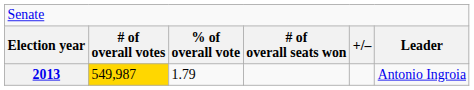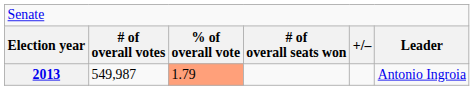(114, 74) gold background -> (114, 74) no background
(184, 74) no background -> (184, 74) lightsalmon background
